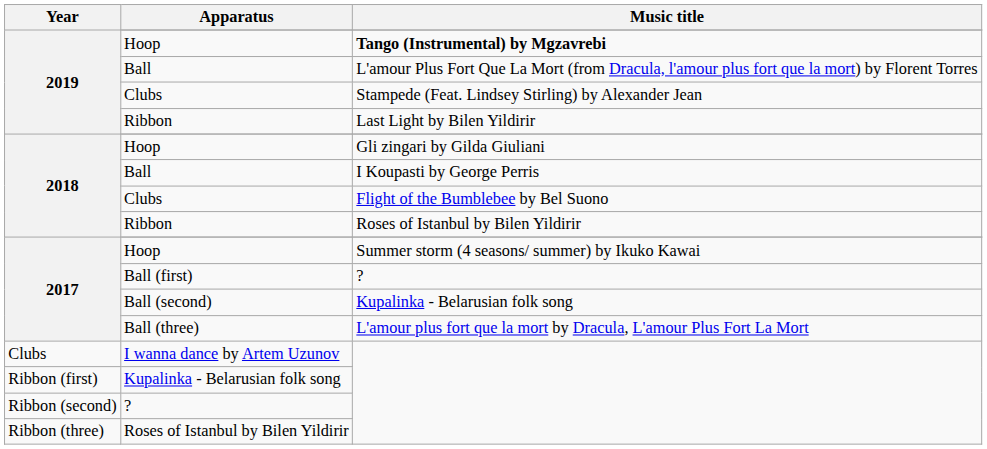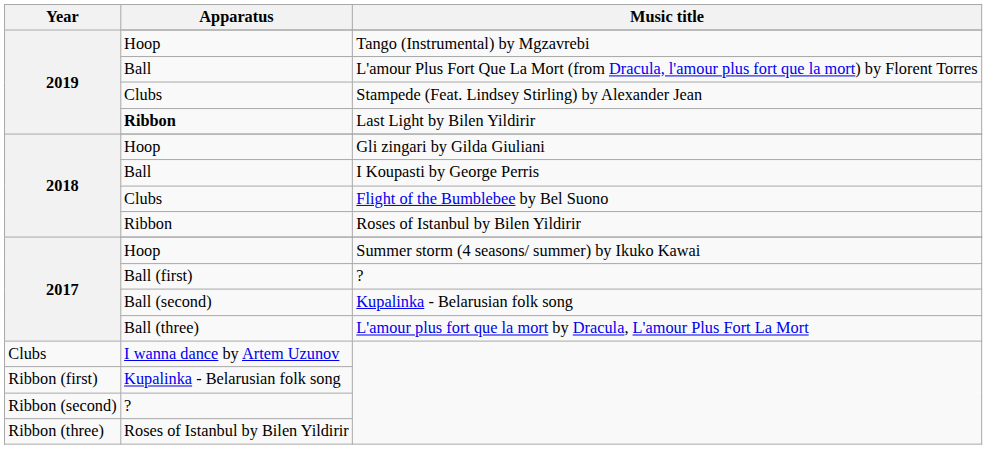(481, 43) bold -> (473, 43) normal
(148, 120) normal -> (150, 120) bold
